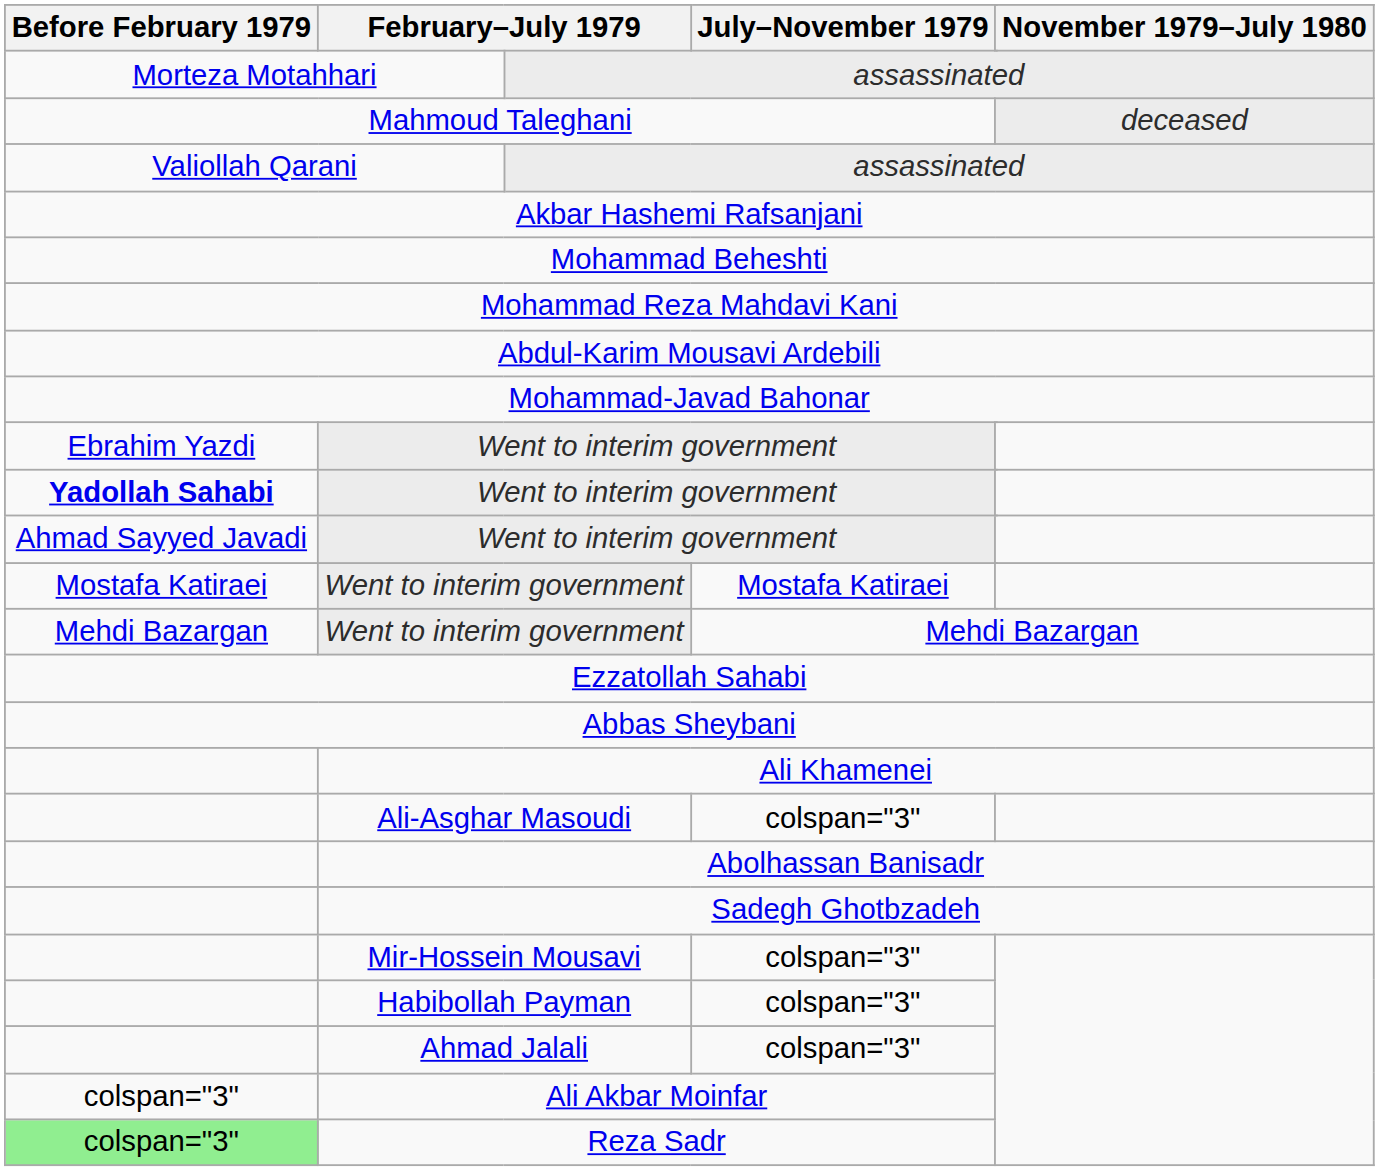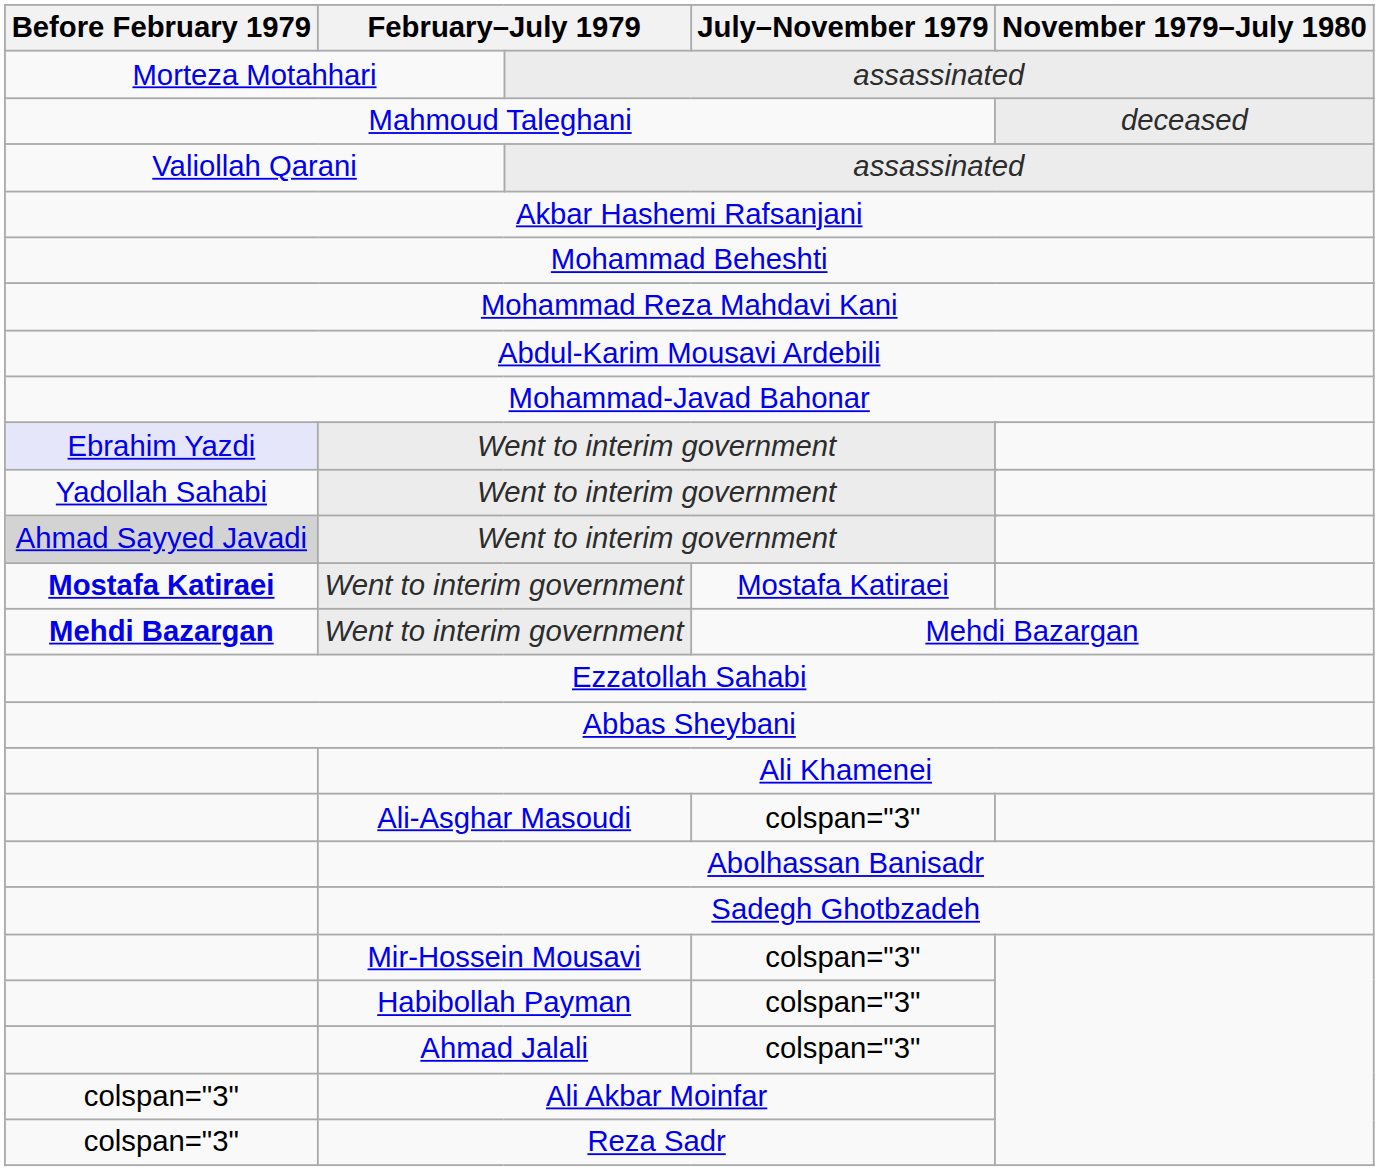(161, 445) no background -> (161, 445) lavender background
(161, 492) bold -> (161, 492) normal
(161, 538) no background -> (161, 538) lightgrey background
(161, 584) normal -> (161, 584) bold
(161, 631) normal -> (161, 631) bold
(161, 1142) lightgreen background -> (161, 1142) no background
